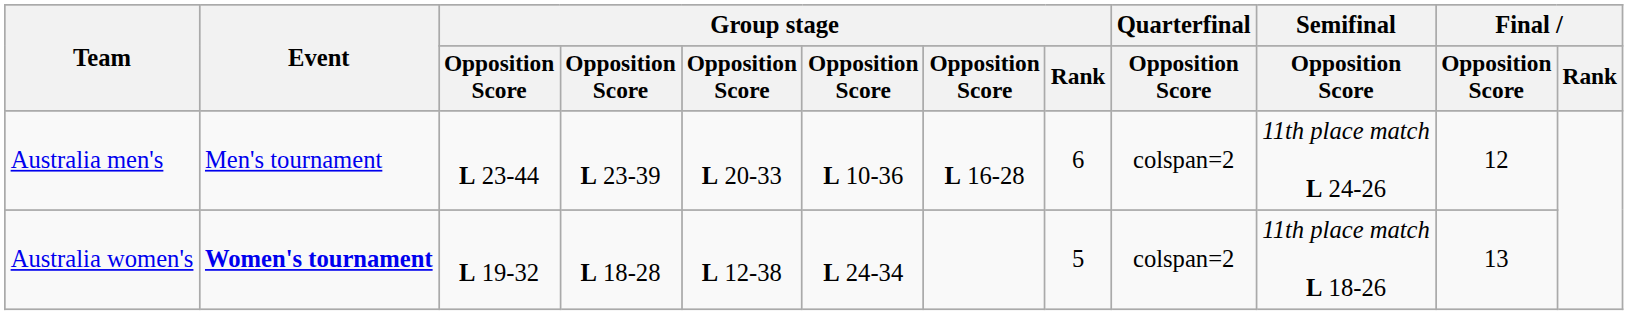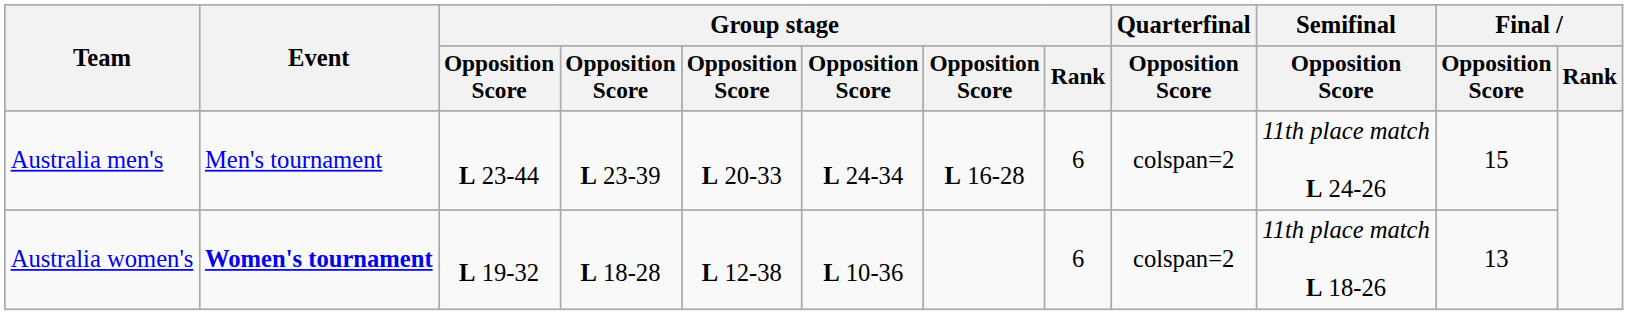(863, 175) L 10-36 -> (863, 175) L 24-34
(1496, 160) 12 -> (1496, 160) 15
(863, 273) L 24-34 -> (863, 273) L 10-36
(1078, 259) 5 -> (1078, 259) 6
